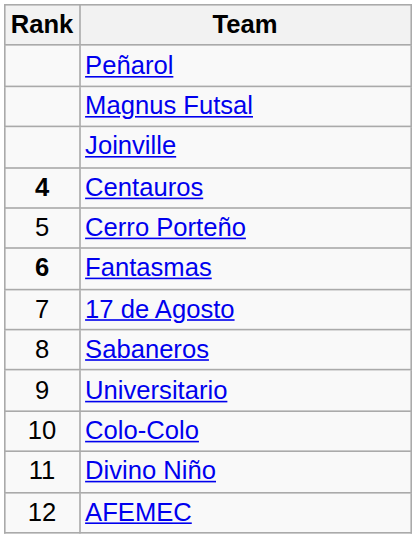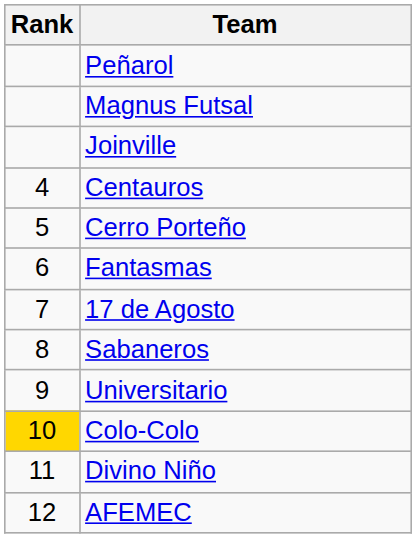(42, 187) bold -> (42, 187) normal
(42, 268) bold -> (42, 268) normal
(42, 430) no background -> (42, 430) gold background
